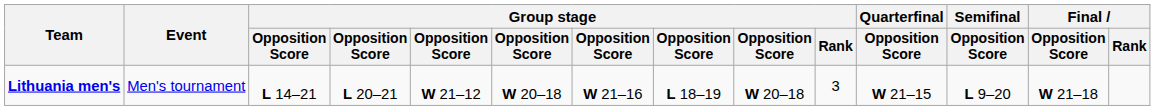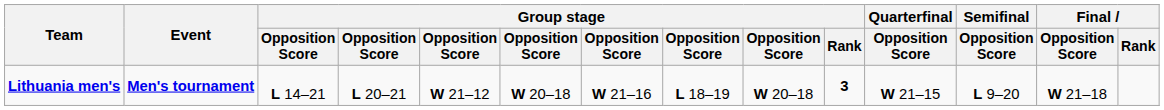(186, 86) normal -> (191, 86) bold
(836, 86) normal -> (844, 86) bold
